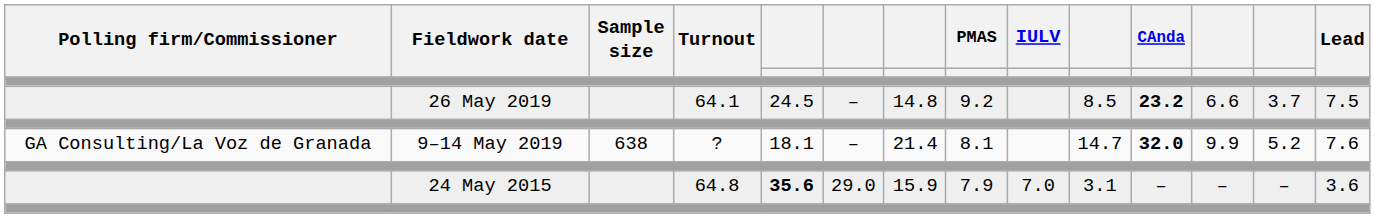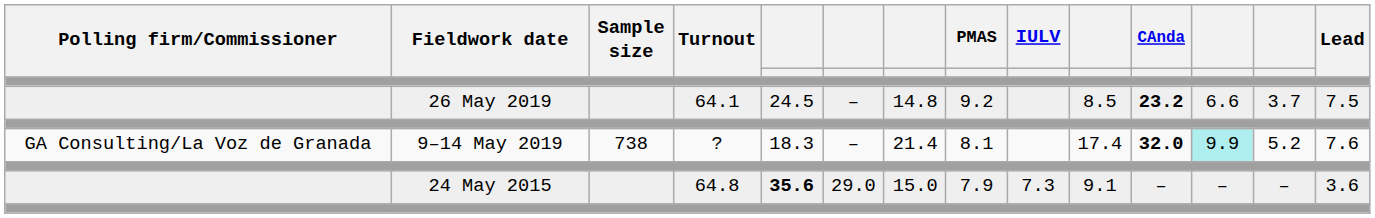(631, 145) 638 -> (631, 145) 738
(792, 145) 18.1 -> (792, 145) 18.3
(1100, 145) 14.7 -> (1100, 145) 17.4
(1222, 145) no background -> (1222, 145) paleturquoise background
(915, 187) 15.9 -> (915, 187) 15.0
(1038, 187) 7.0 -> (1038, 187) 7.3
(1100, 187) 3.1 -> (1100, 187) 9.1
